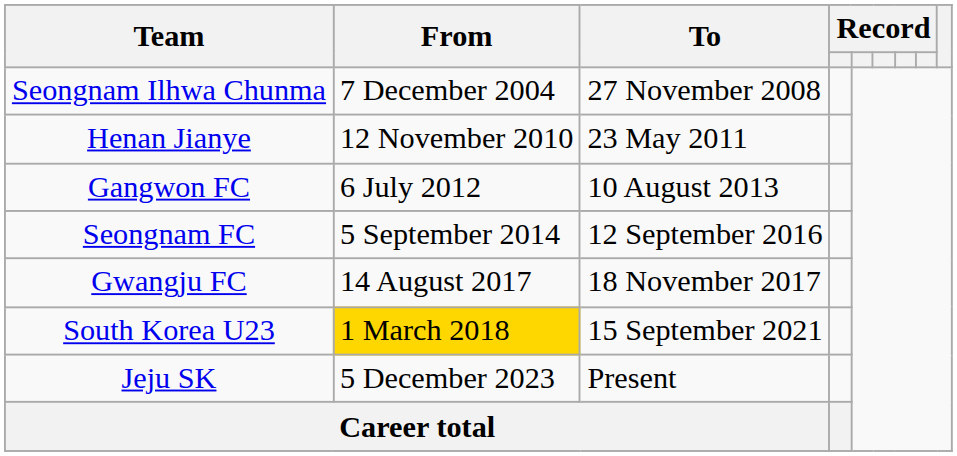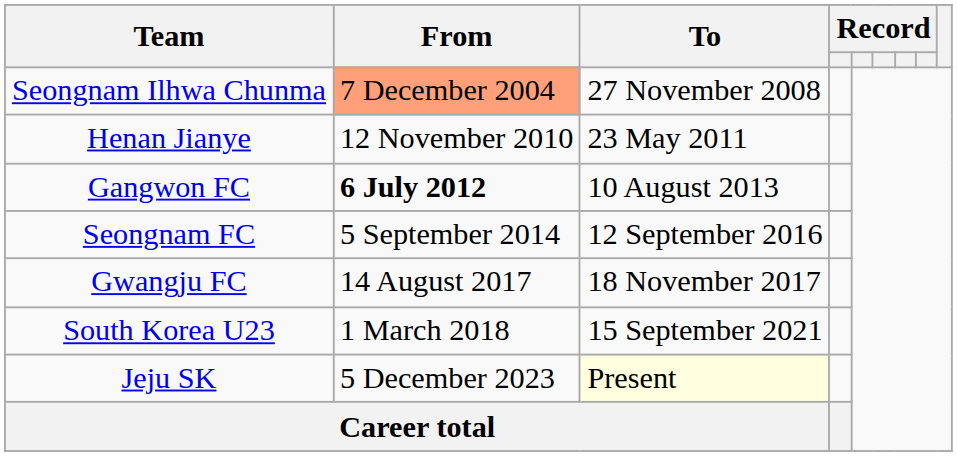(447, 90) no background -> (447, 90) lightsalmon background
(411, 186) normal -> (413, 186) bold
(425, 330) gold background -> (425, 330) no background
(632, 378) no background -> (632, 378) lightyellow background
